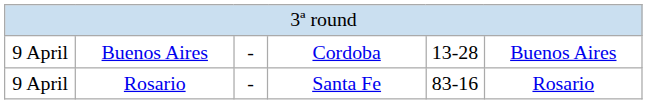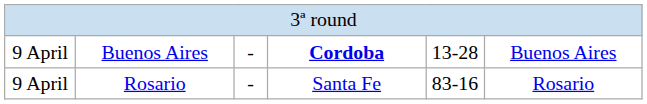(347, 51) normal -> (347, 51) bold
